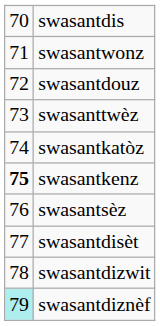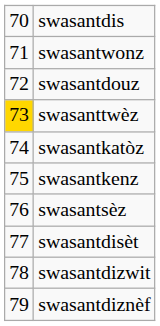(19, 115) no background -> (19, 115) gold background
(19, 178) bold -> (19, 178) normal
(19, 304) paleturquoise background -> (19, 304) no background
